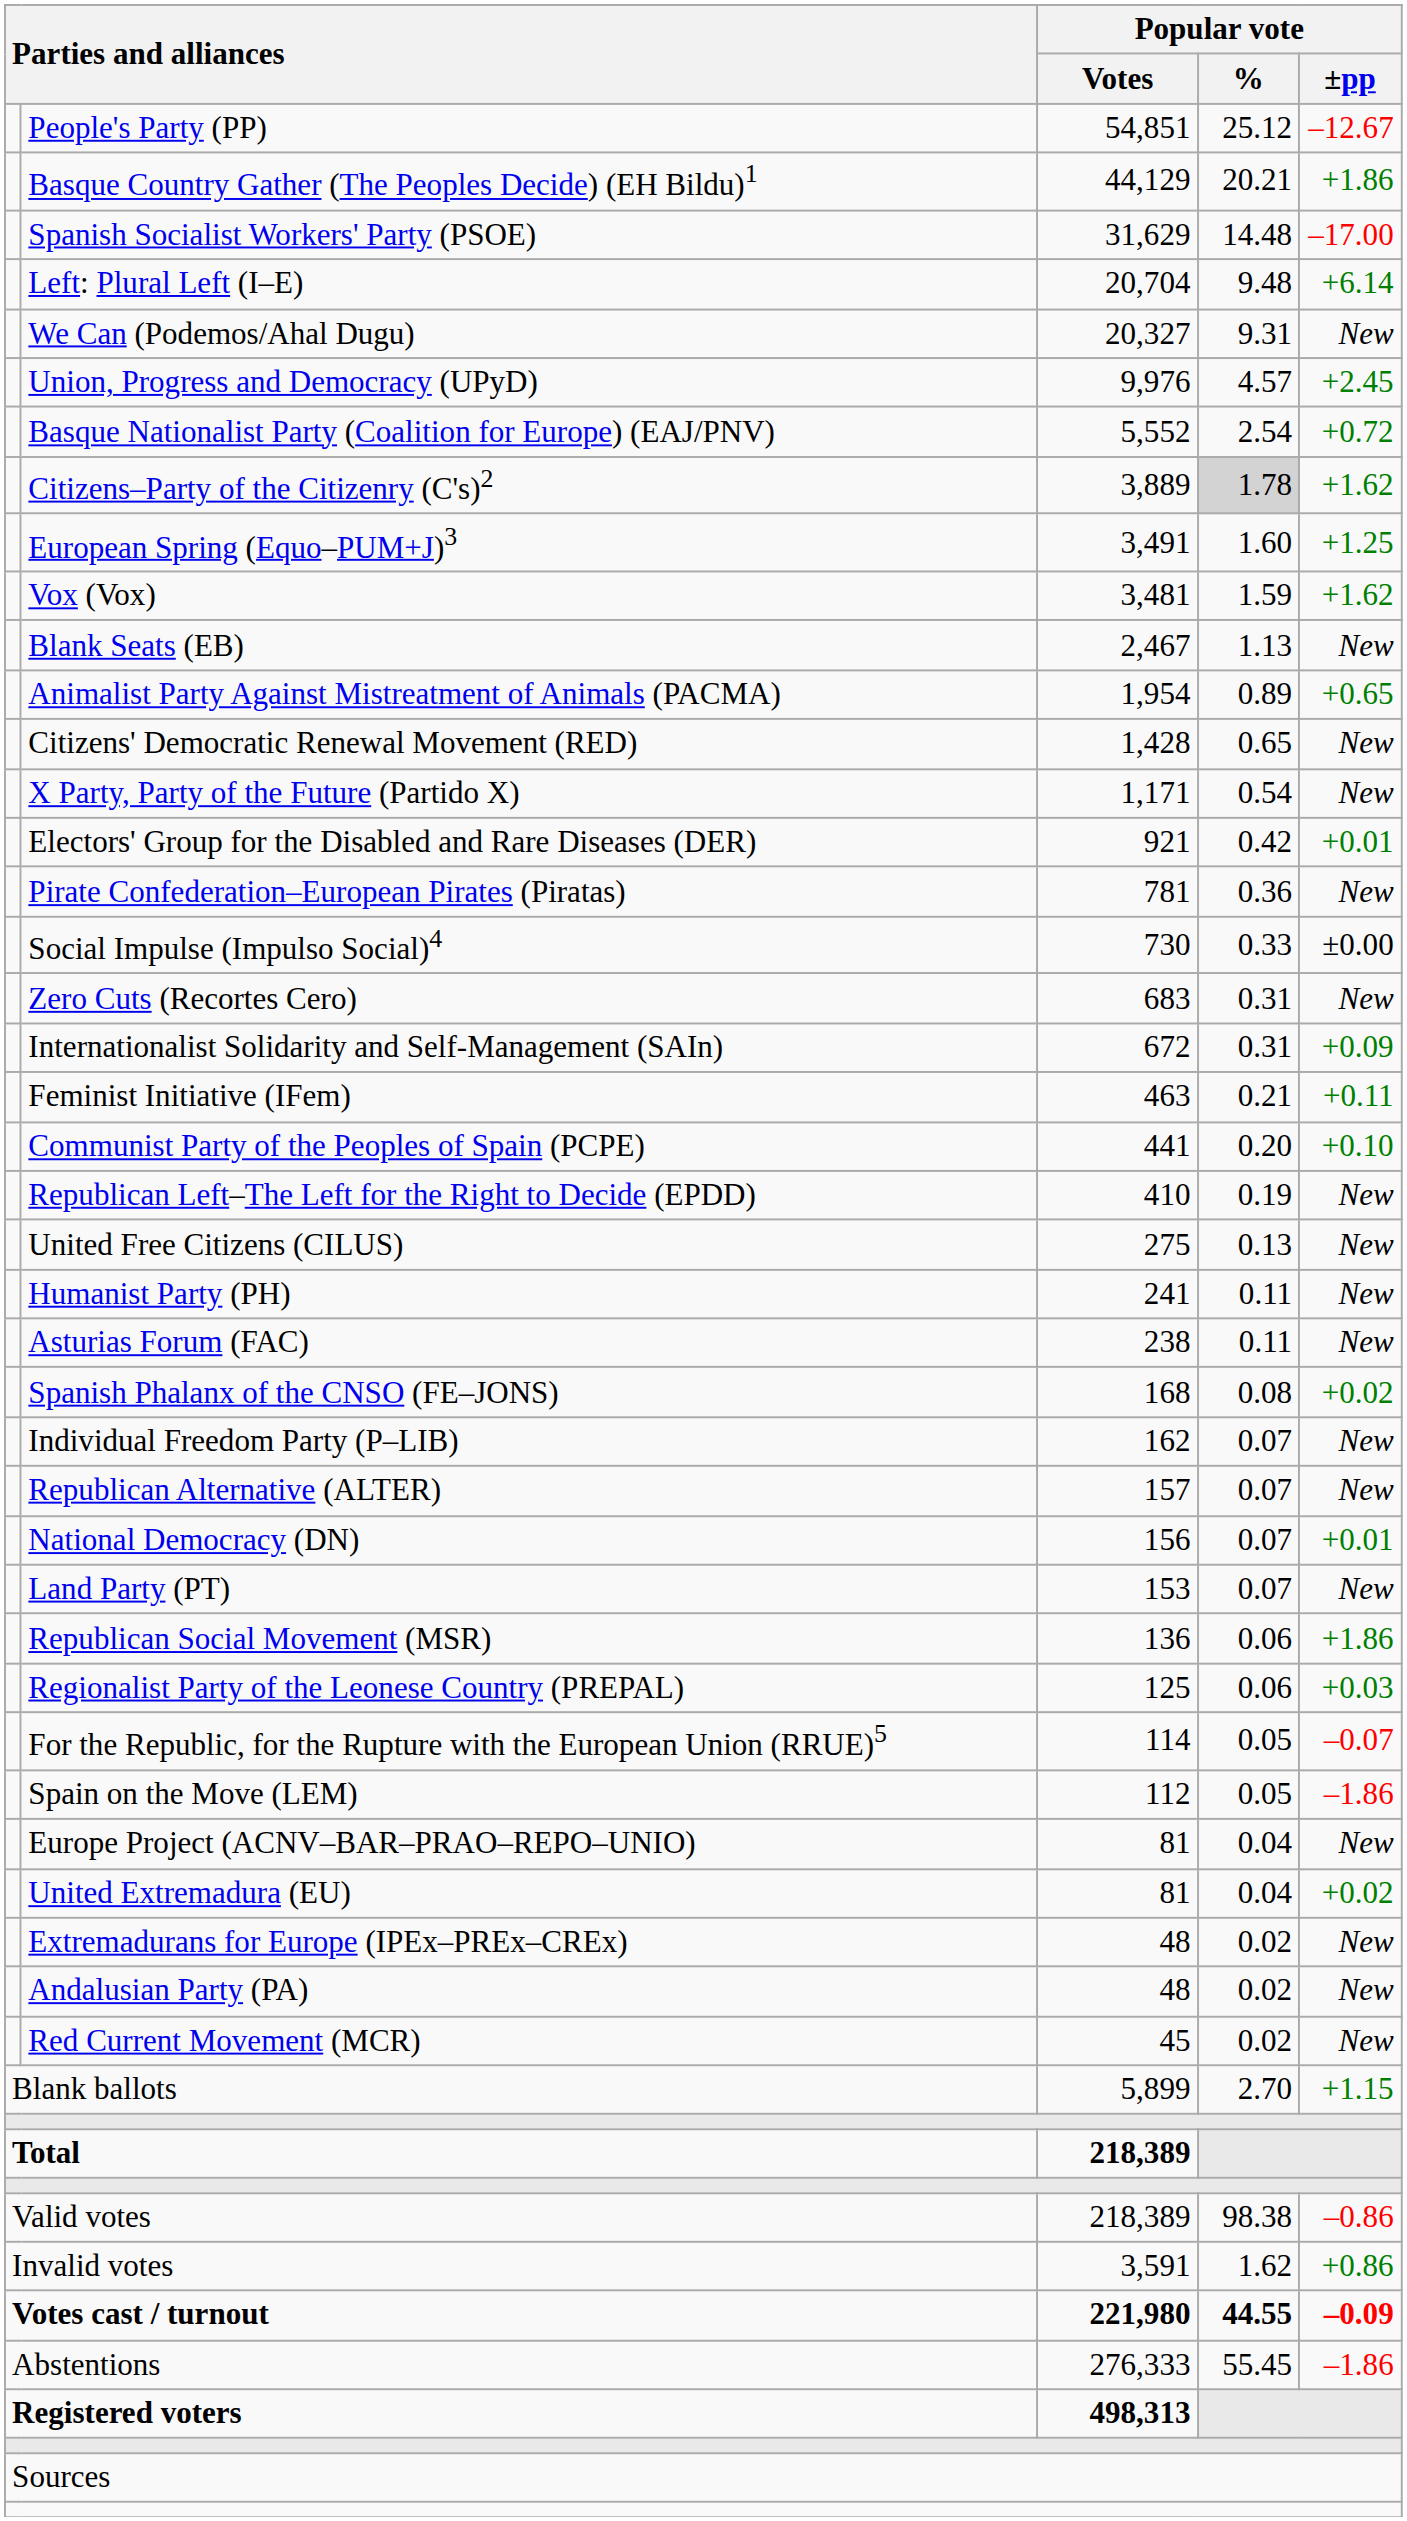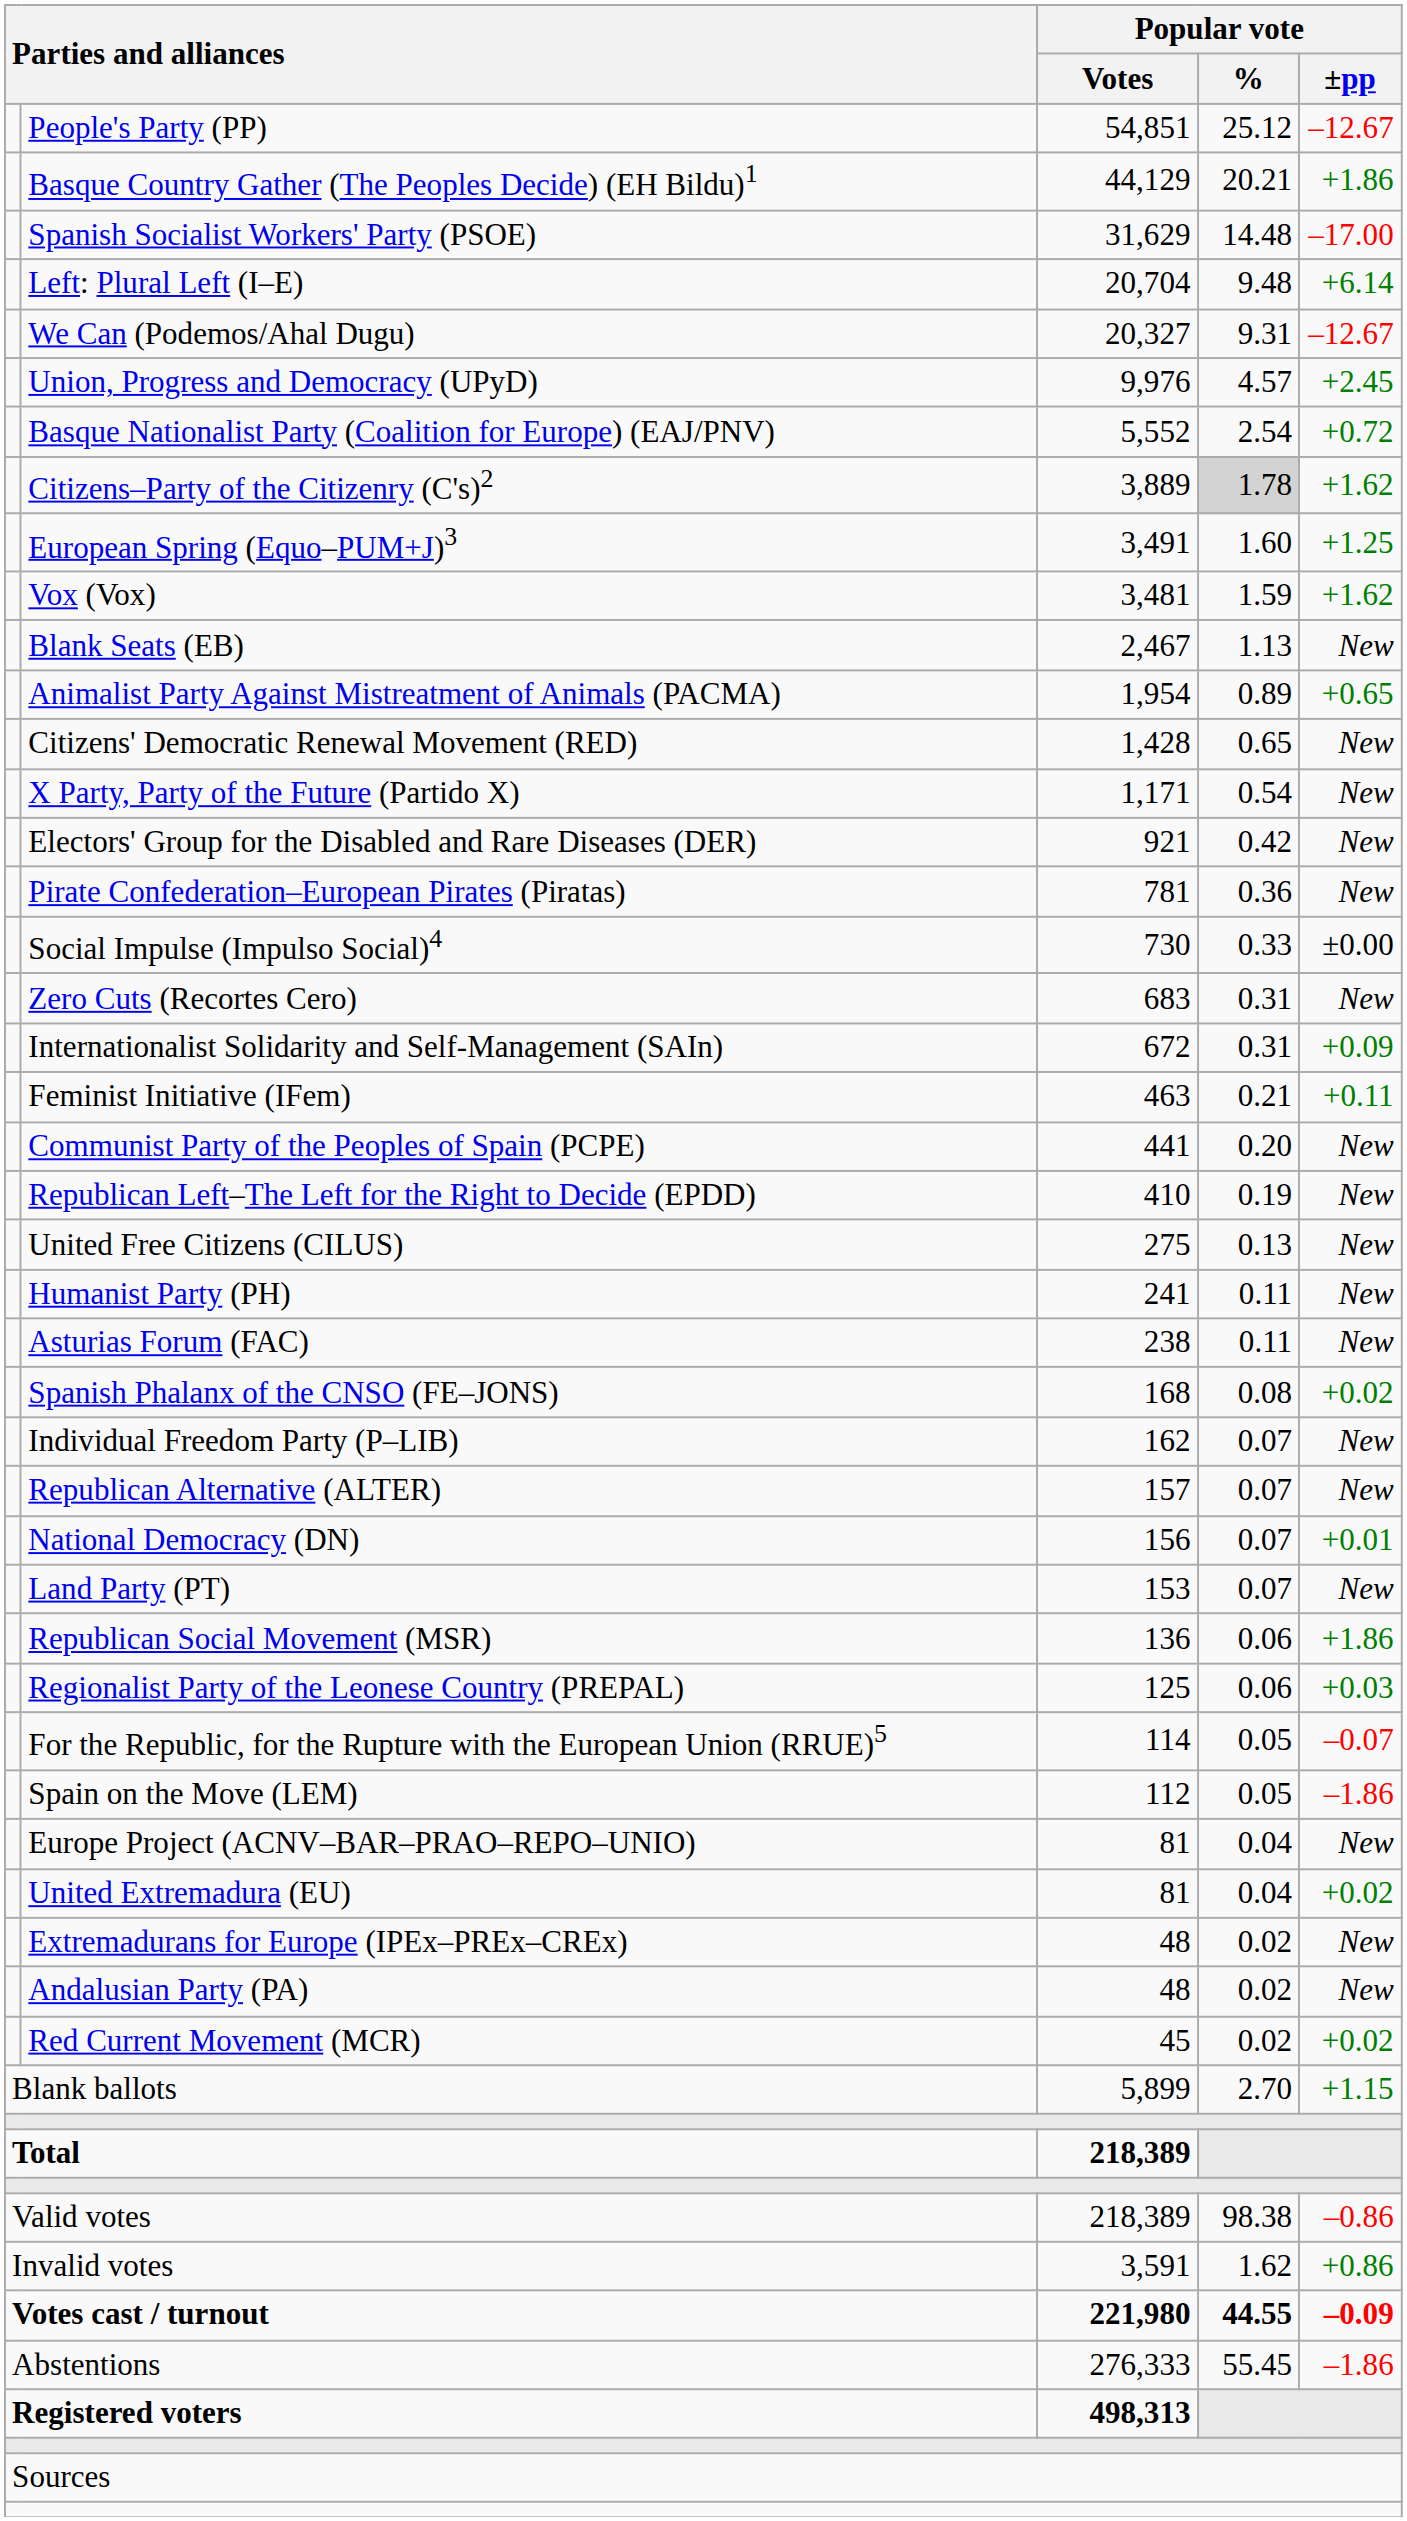(1366, 332) New -> (1351, 332) –12.67
(1358, 841) +0.01 -> (1366, 841) New
(1358, 1145) +0.10 -> (1366, 1145) New
(1366, 2040) New -> (1358, 2040) +0.02
